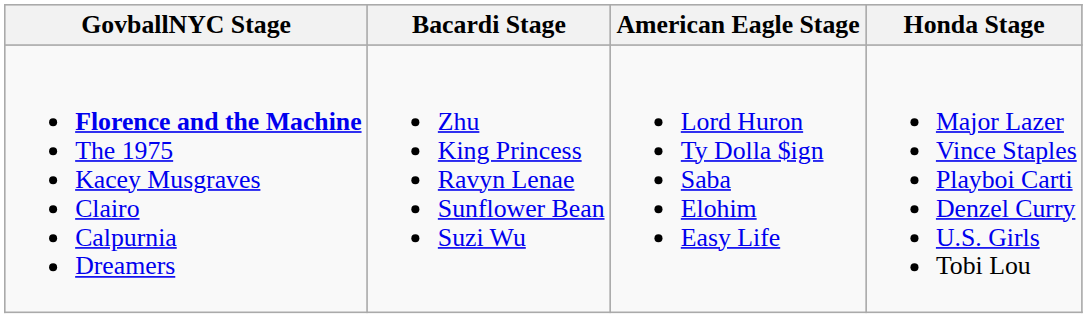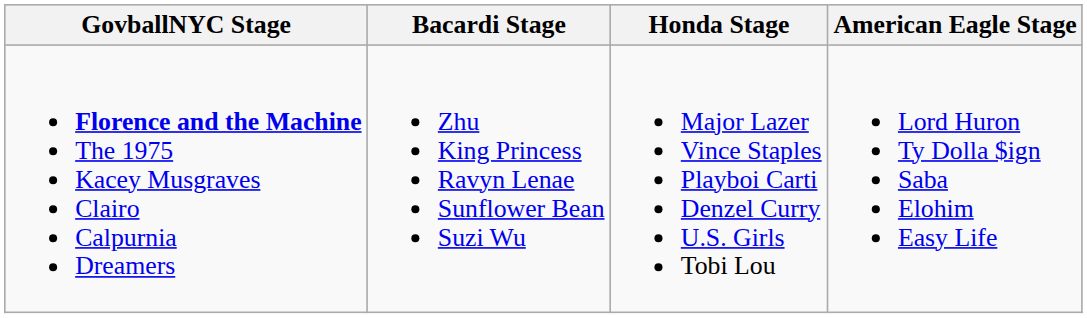columns swapped: (974, 24) <-> (738, 24)
